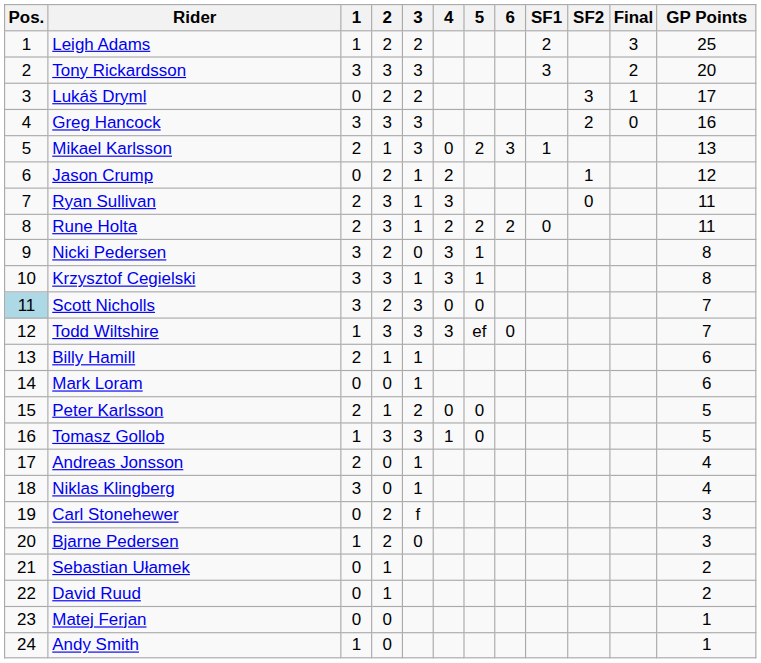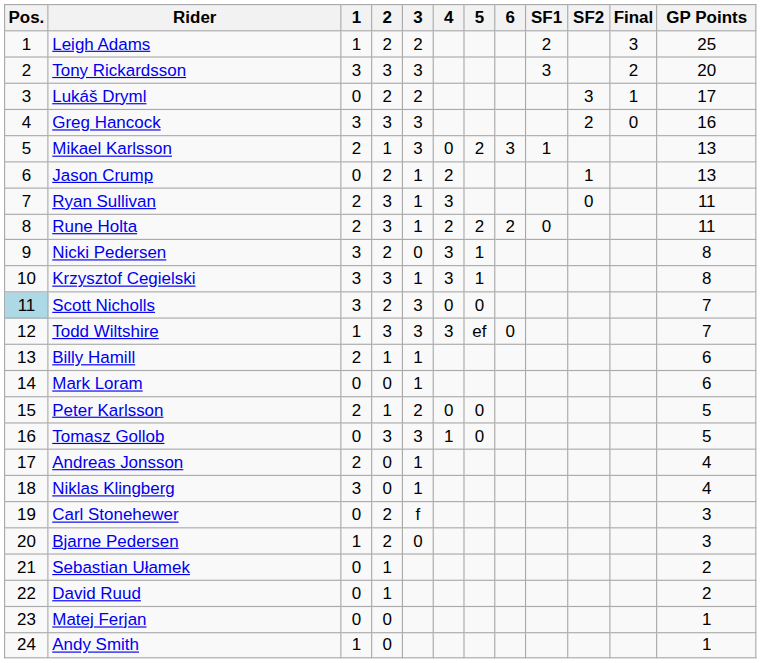(707, 174) 12 -> (707, 174) 13
(357, 436) 1 -> (357, 436) 0
